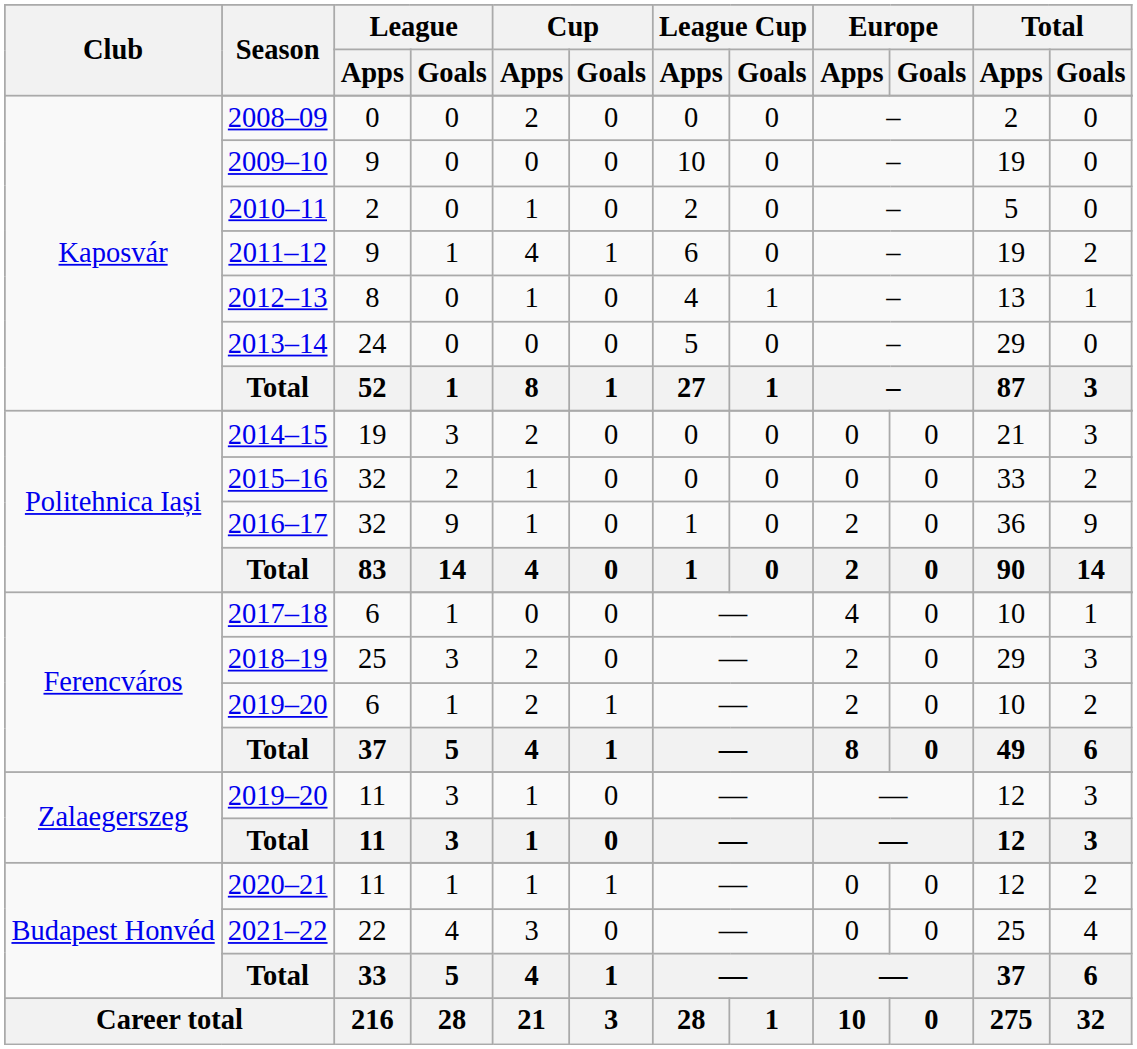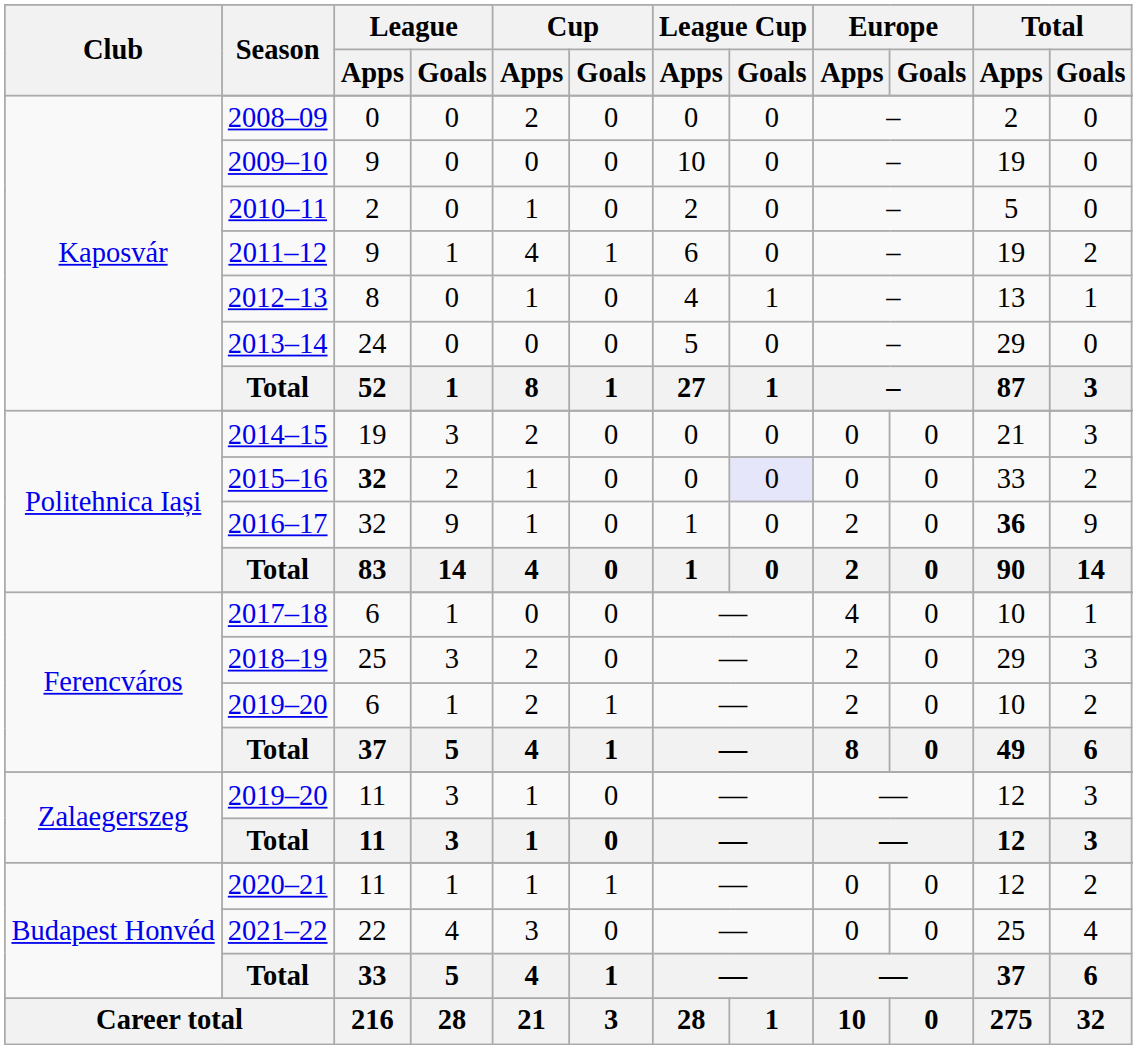(372, 478) normal -> (372, 478) bold
(772, 478) no background -> (772, 478) lavender background
(1011, 523) normal -> (1011, 523) bold
